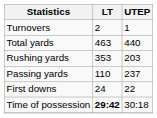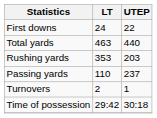rows swapped: (32, 89) <-> (28, 27)
(107, 105) bold -> (107, 105) normal
